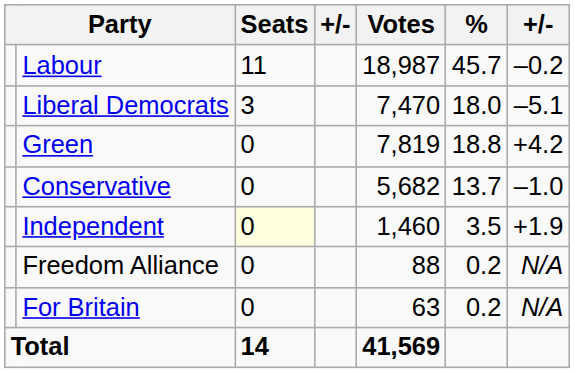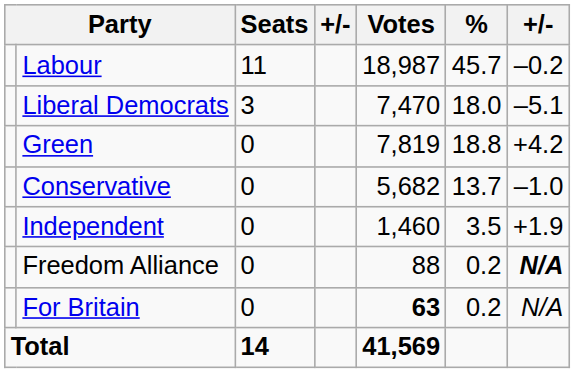(248, 226) lightyellow background -> (248, 226) no background
(542, 266) normal -> (541, 266) bold
(426, 307) normal -> (426, 307) bold
